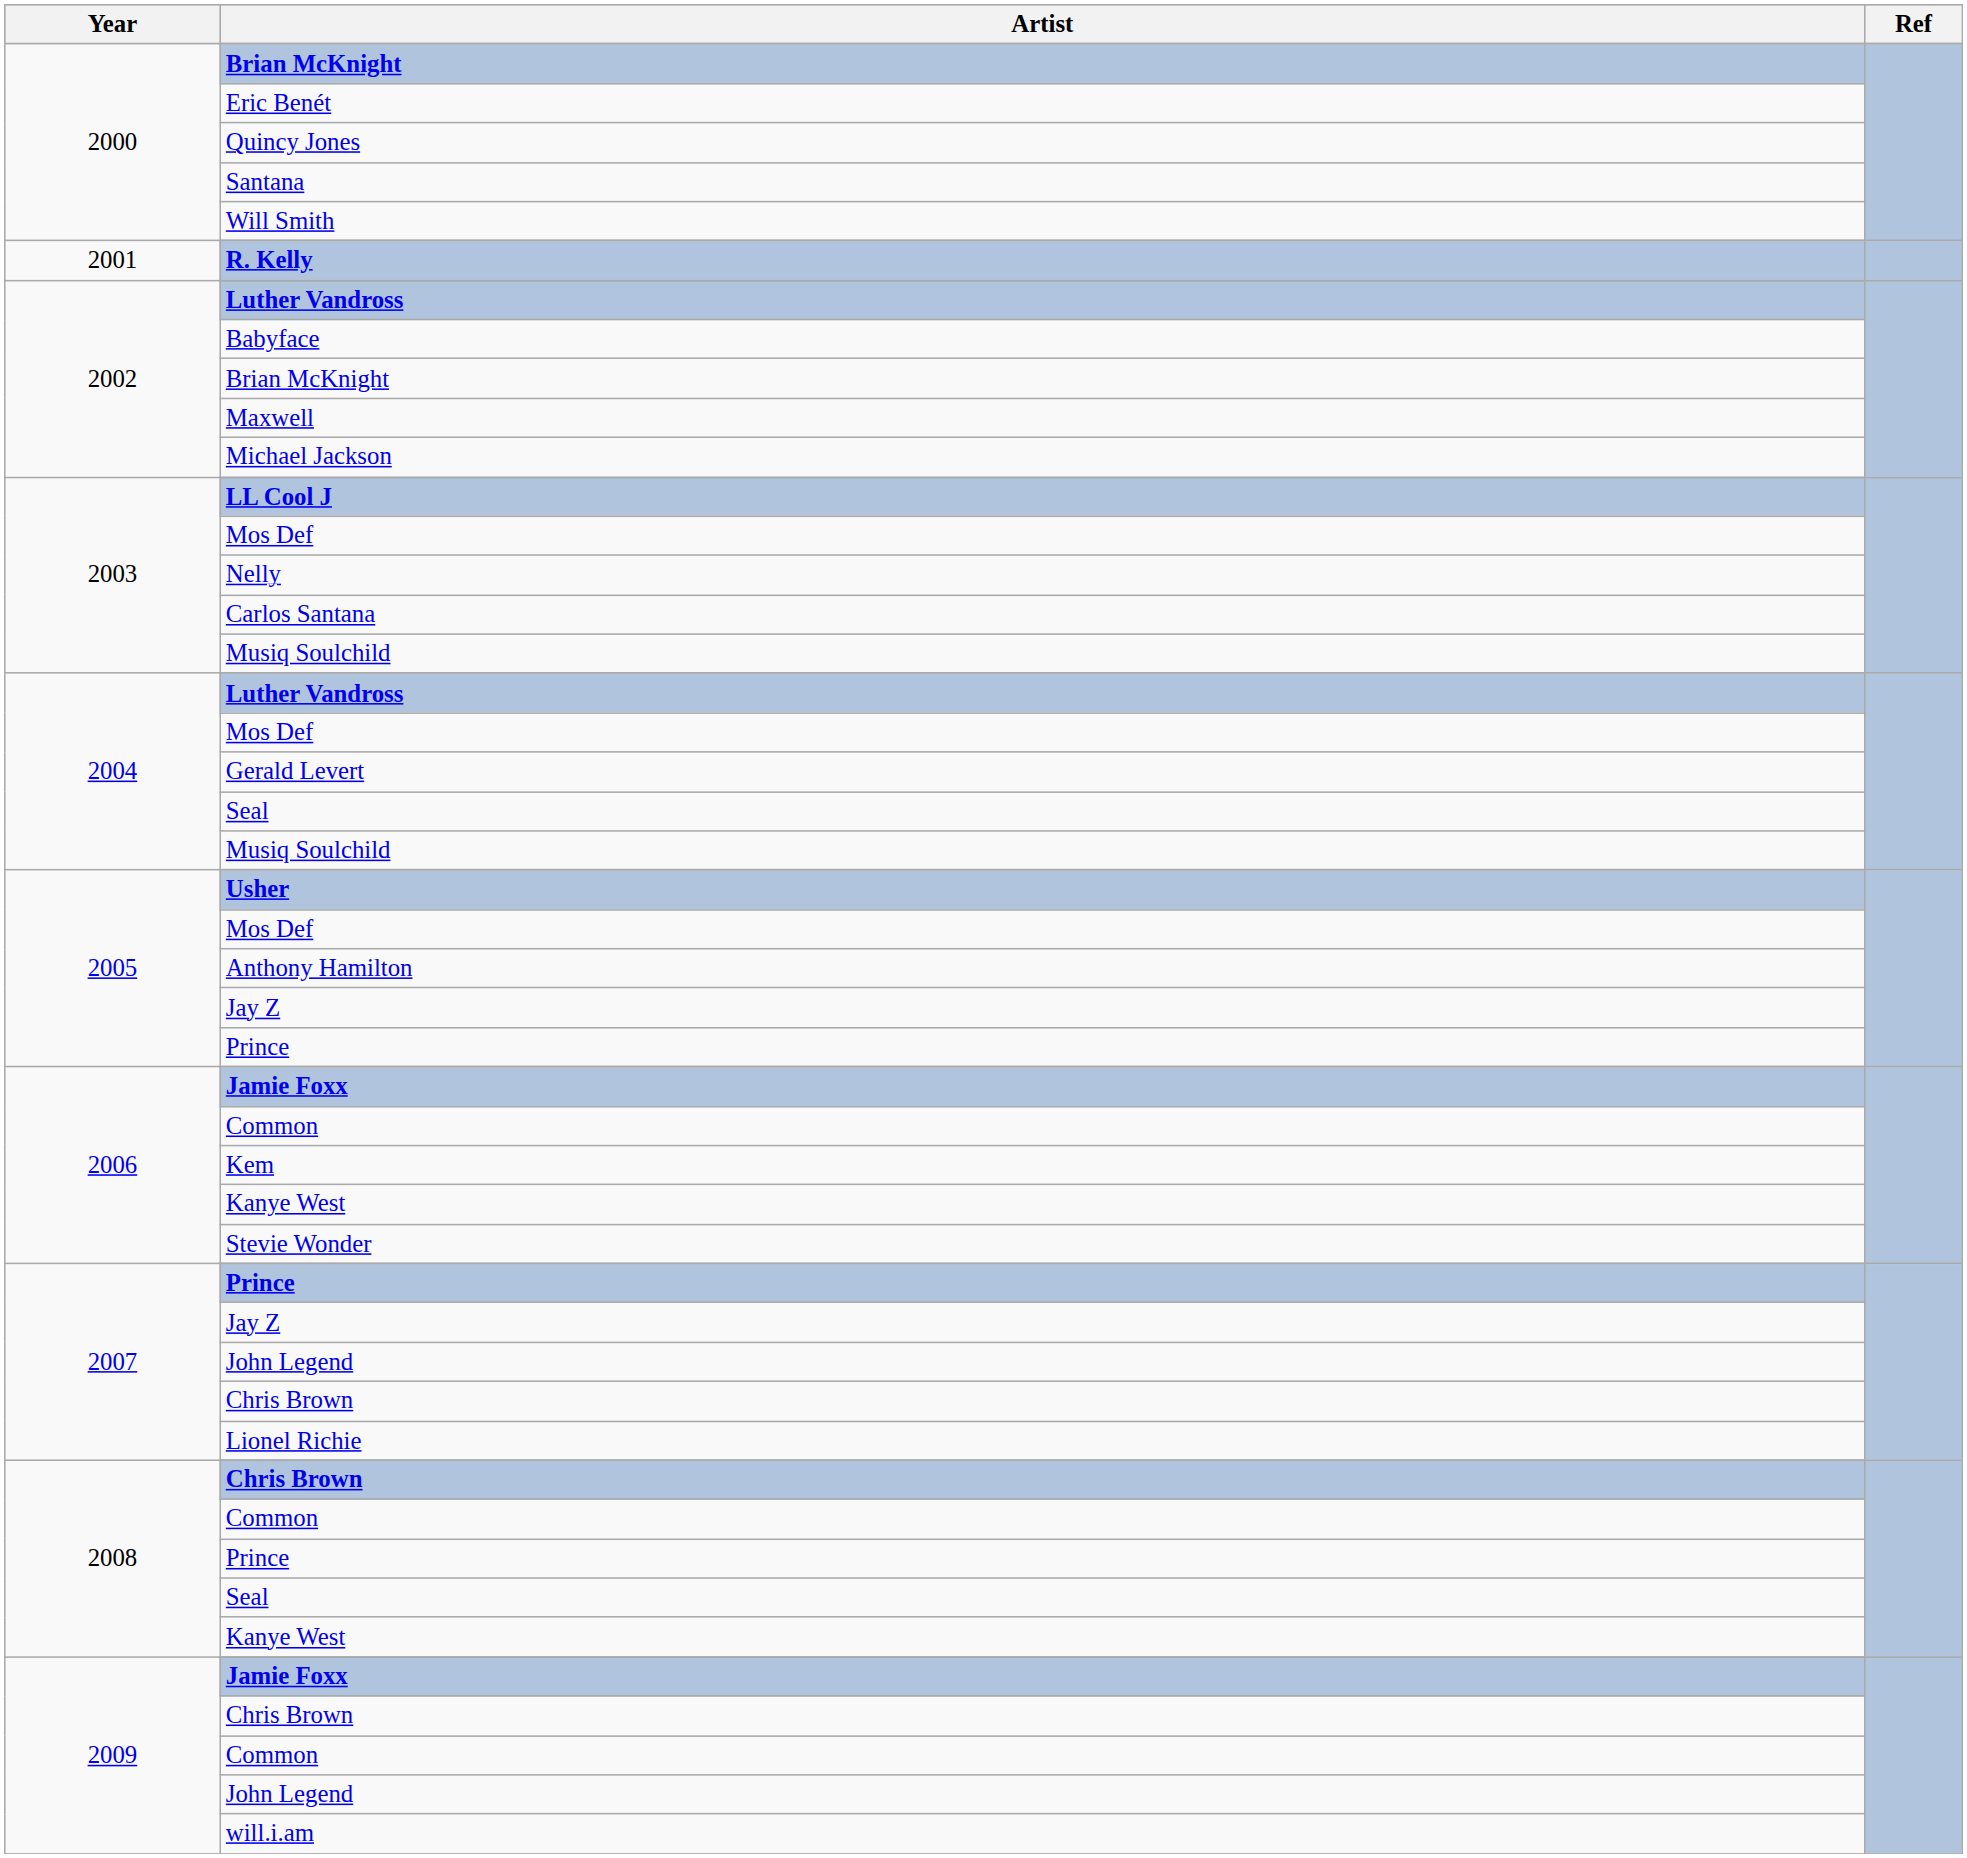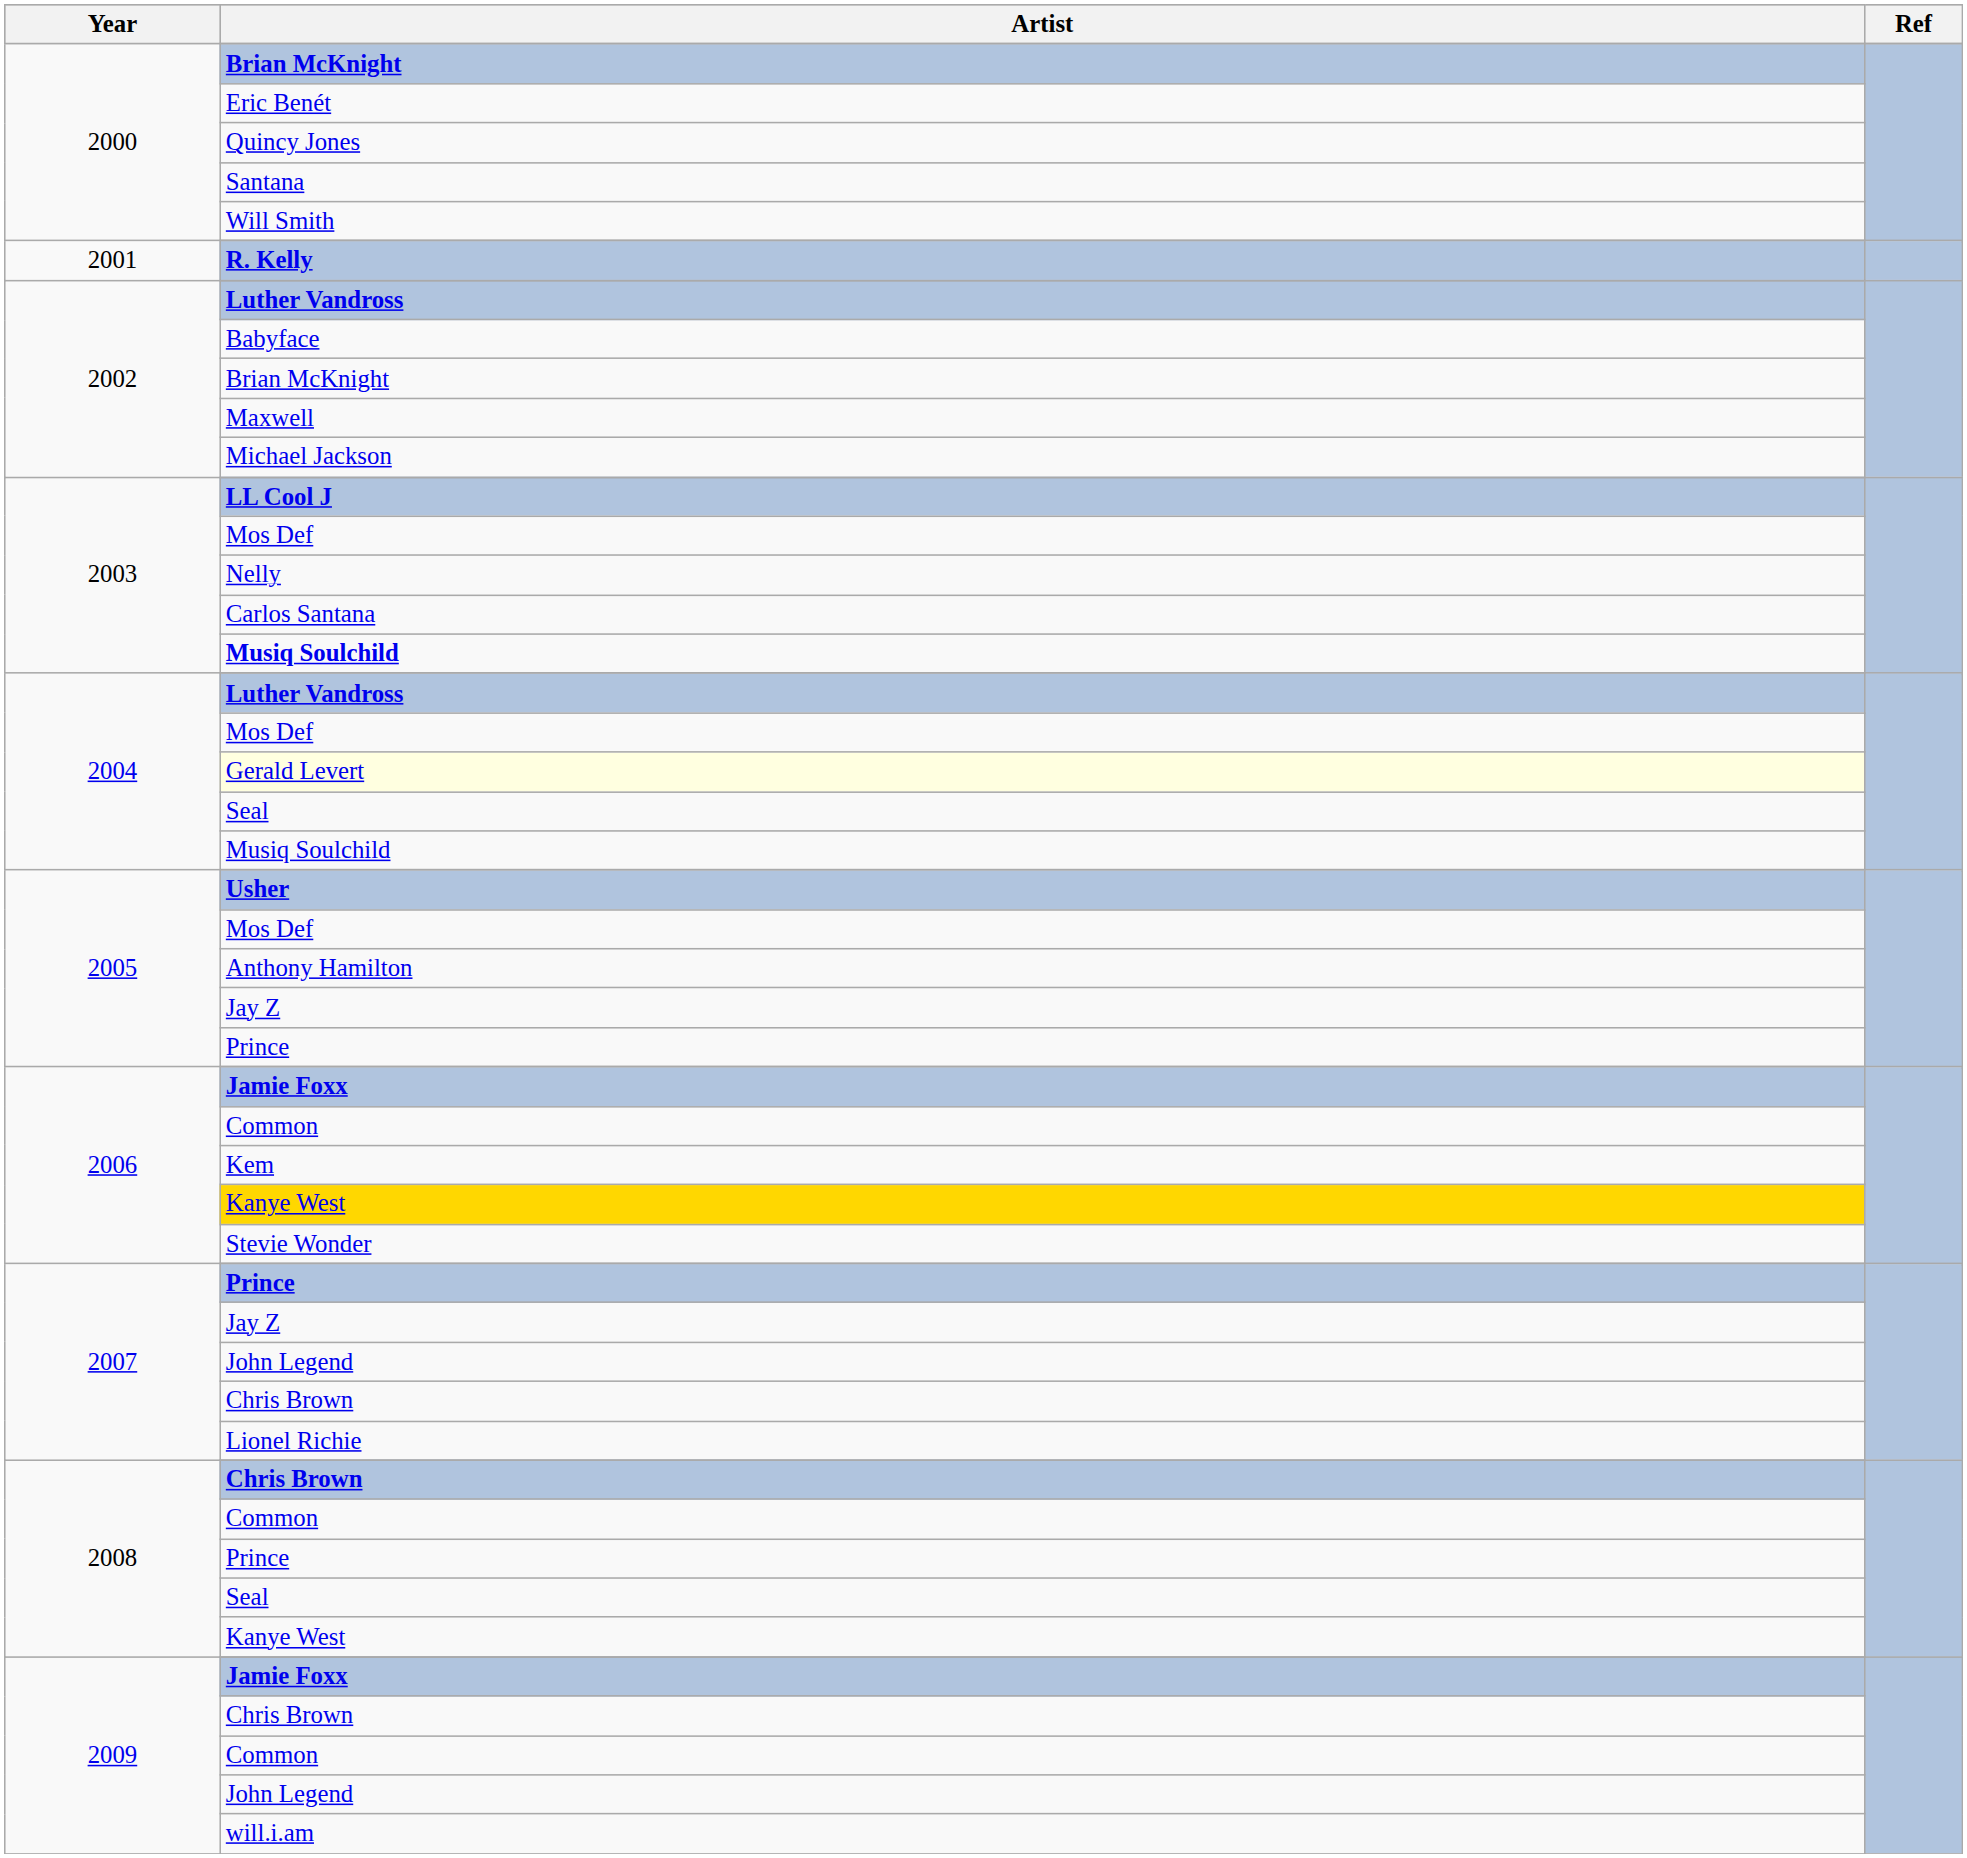(308, 653) normal -> (312, 653) bold
(295, 771) no background -> (295, 771) lightyellow background
(286, 1204) no background -> (286, 1204) gold background
